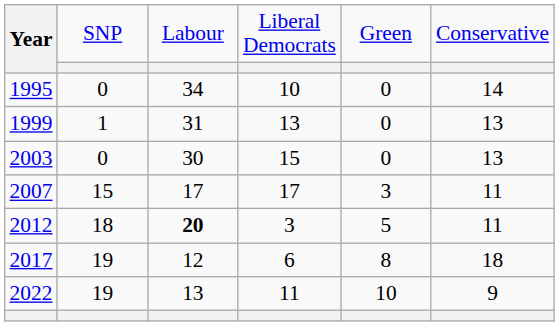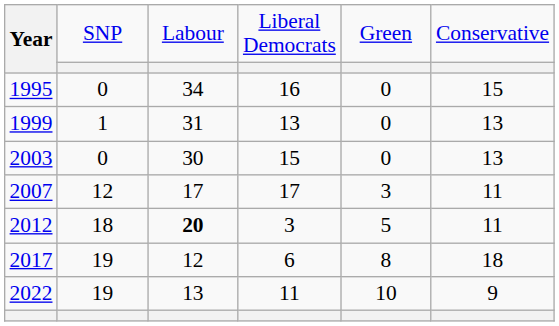(289, 89) 10 -> (289, 89) 16
(493, 89) 14 -> (493, 89) 15
(103, 191) 15 -> (103, 191) 12
